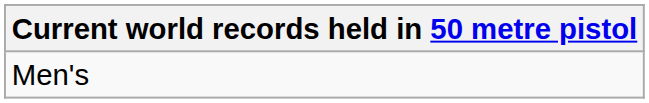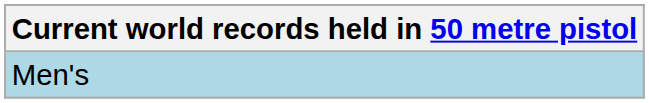(50, 75) no background -> (50, 75) lightblue background
